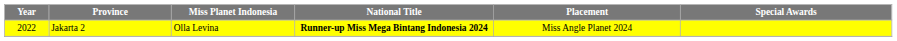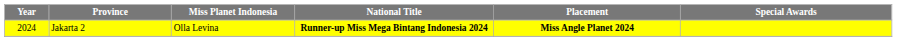(27, 28) 2022 -> (27, 28) 2024
(587, 28) normal -> (587, 28) bold
